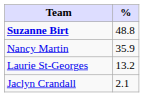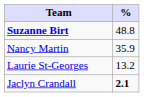(122, 83) normal -> (122, 83) bold
